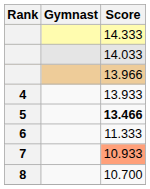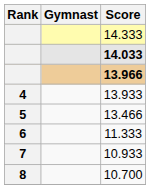(123, 55) normal -> (123, 55) bold
(123, 75) normal -> (123, 75) bold
(123, 114) bold -> (123, 114) normal
(123, 154) lightsalmon background -> (123, 154) no background
